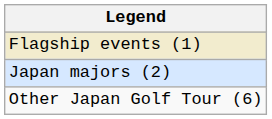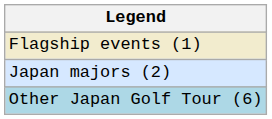(136, 101) no background -> (136, 101) lightblue background
